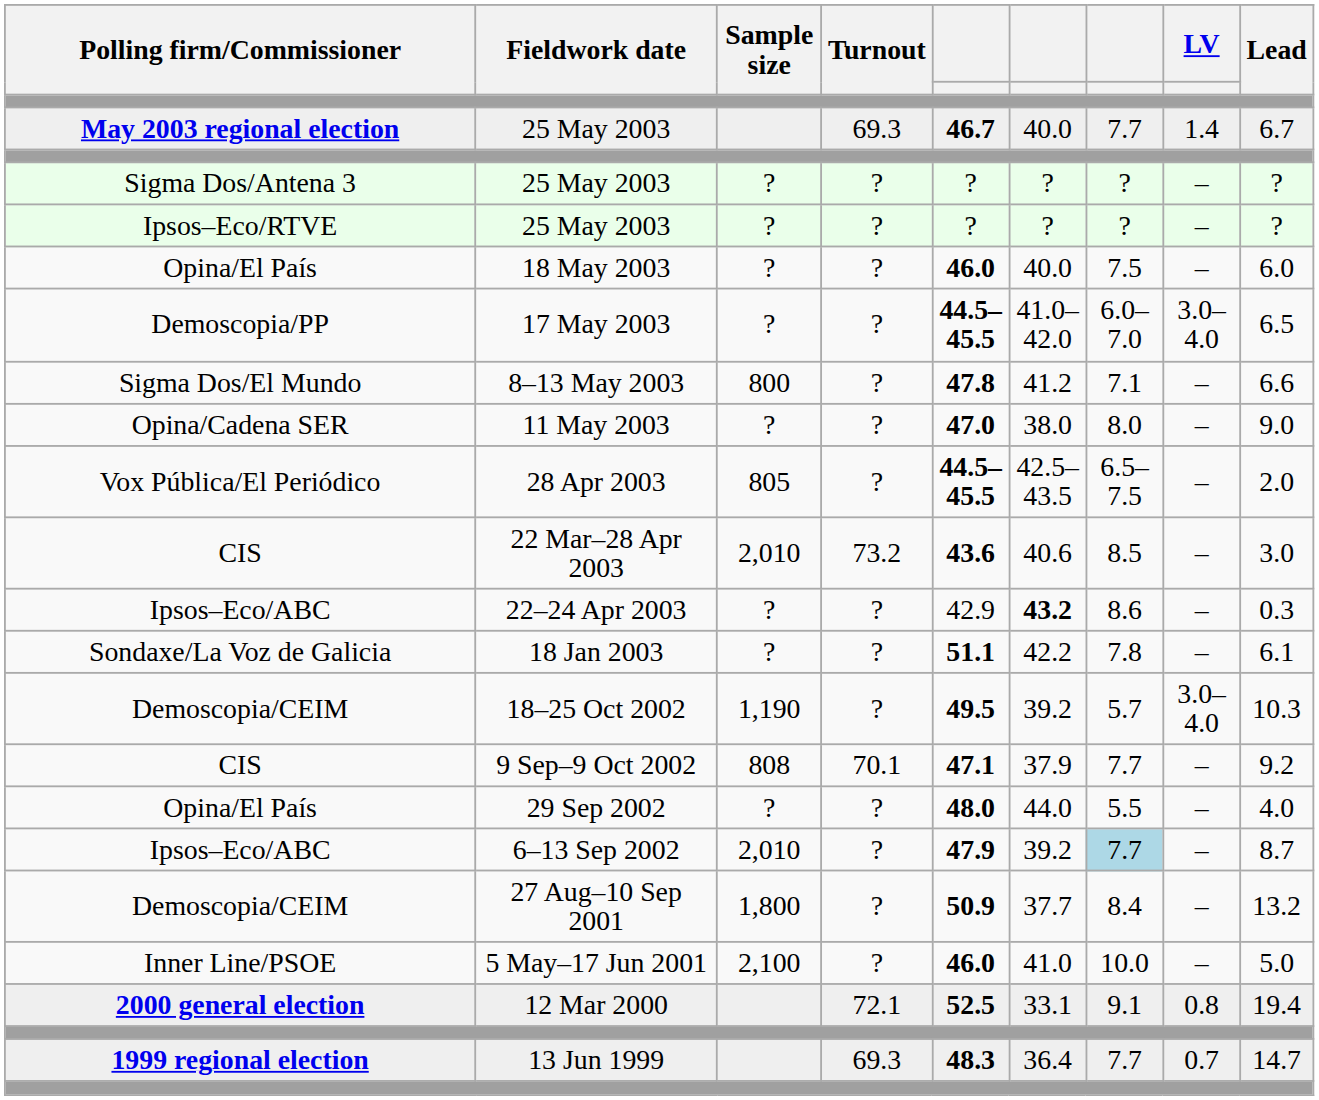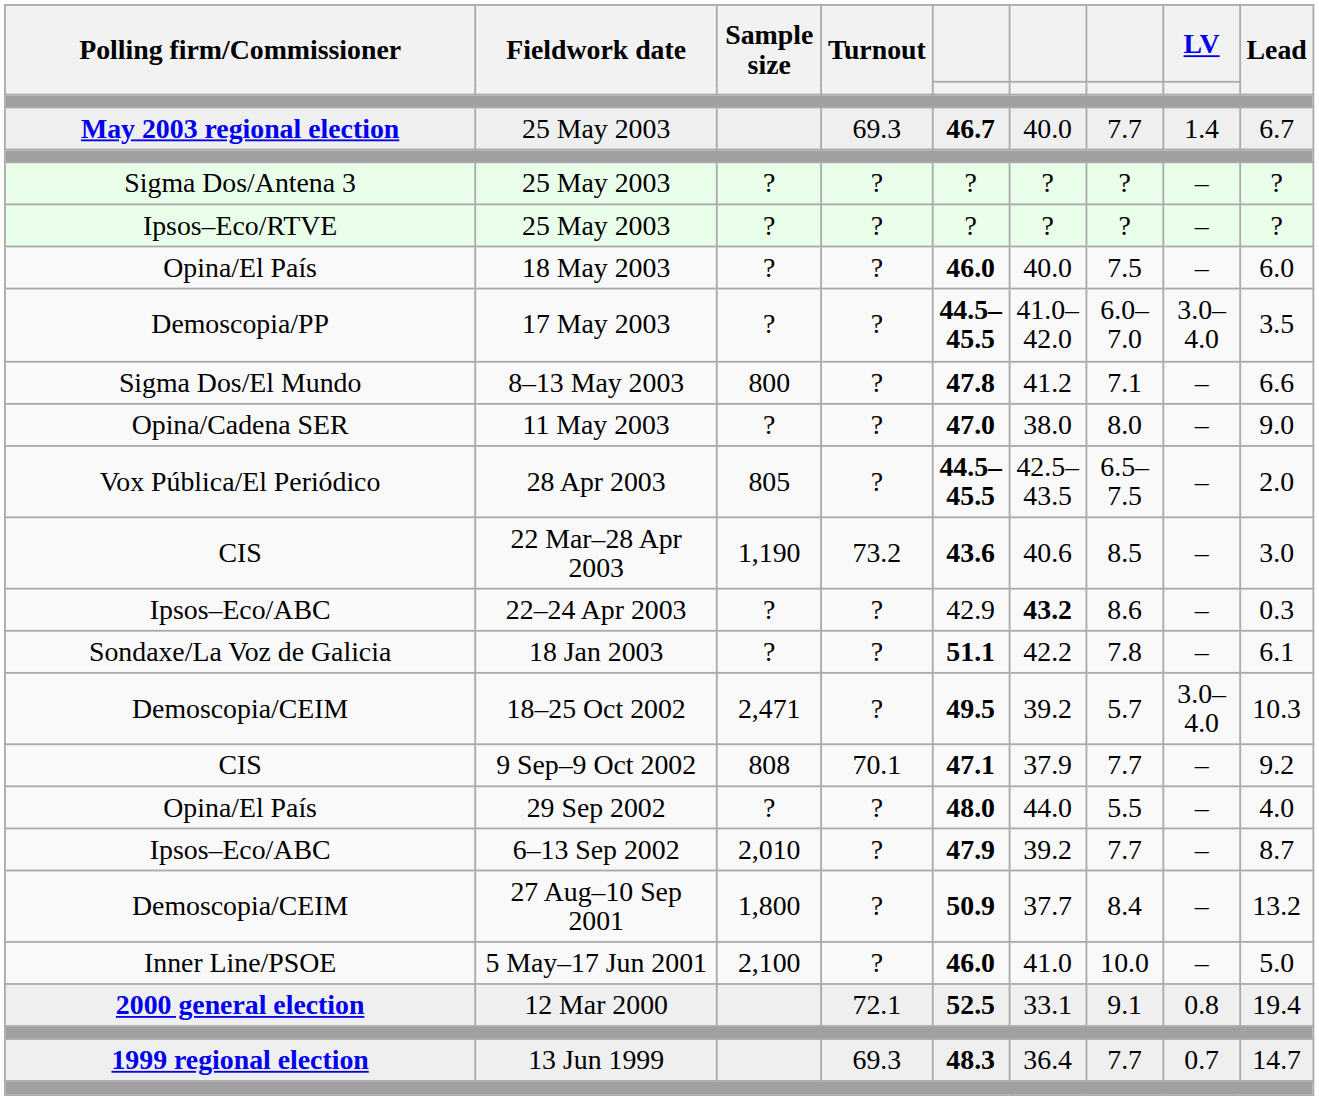(1277, 324) 6.5 -> (1277, 324) 3.5
(769, 552) 2,010 -> (769, 552) 1,190
(769, 708) 1,190 -> (769, 708) 2,471
(1125, 849) lightblue background -> (1125, 849) no background
